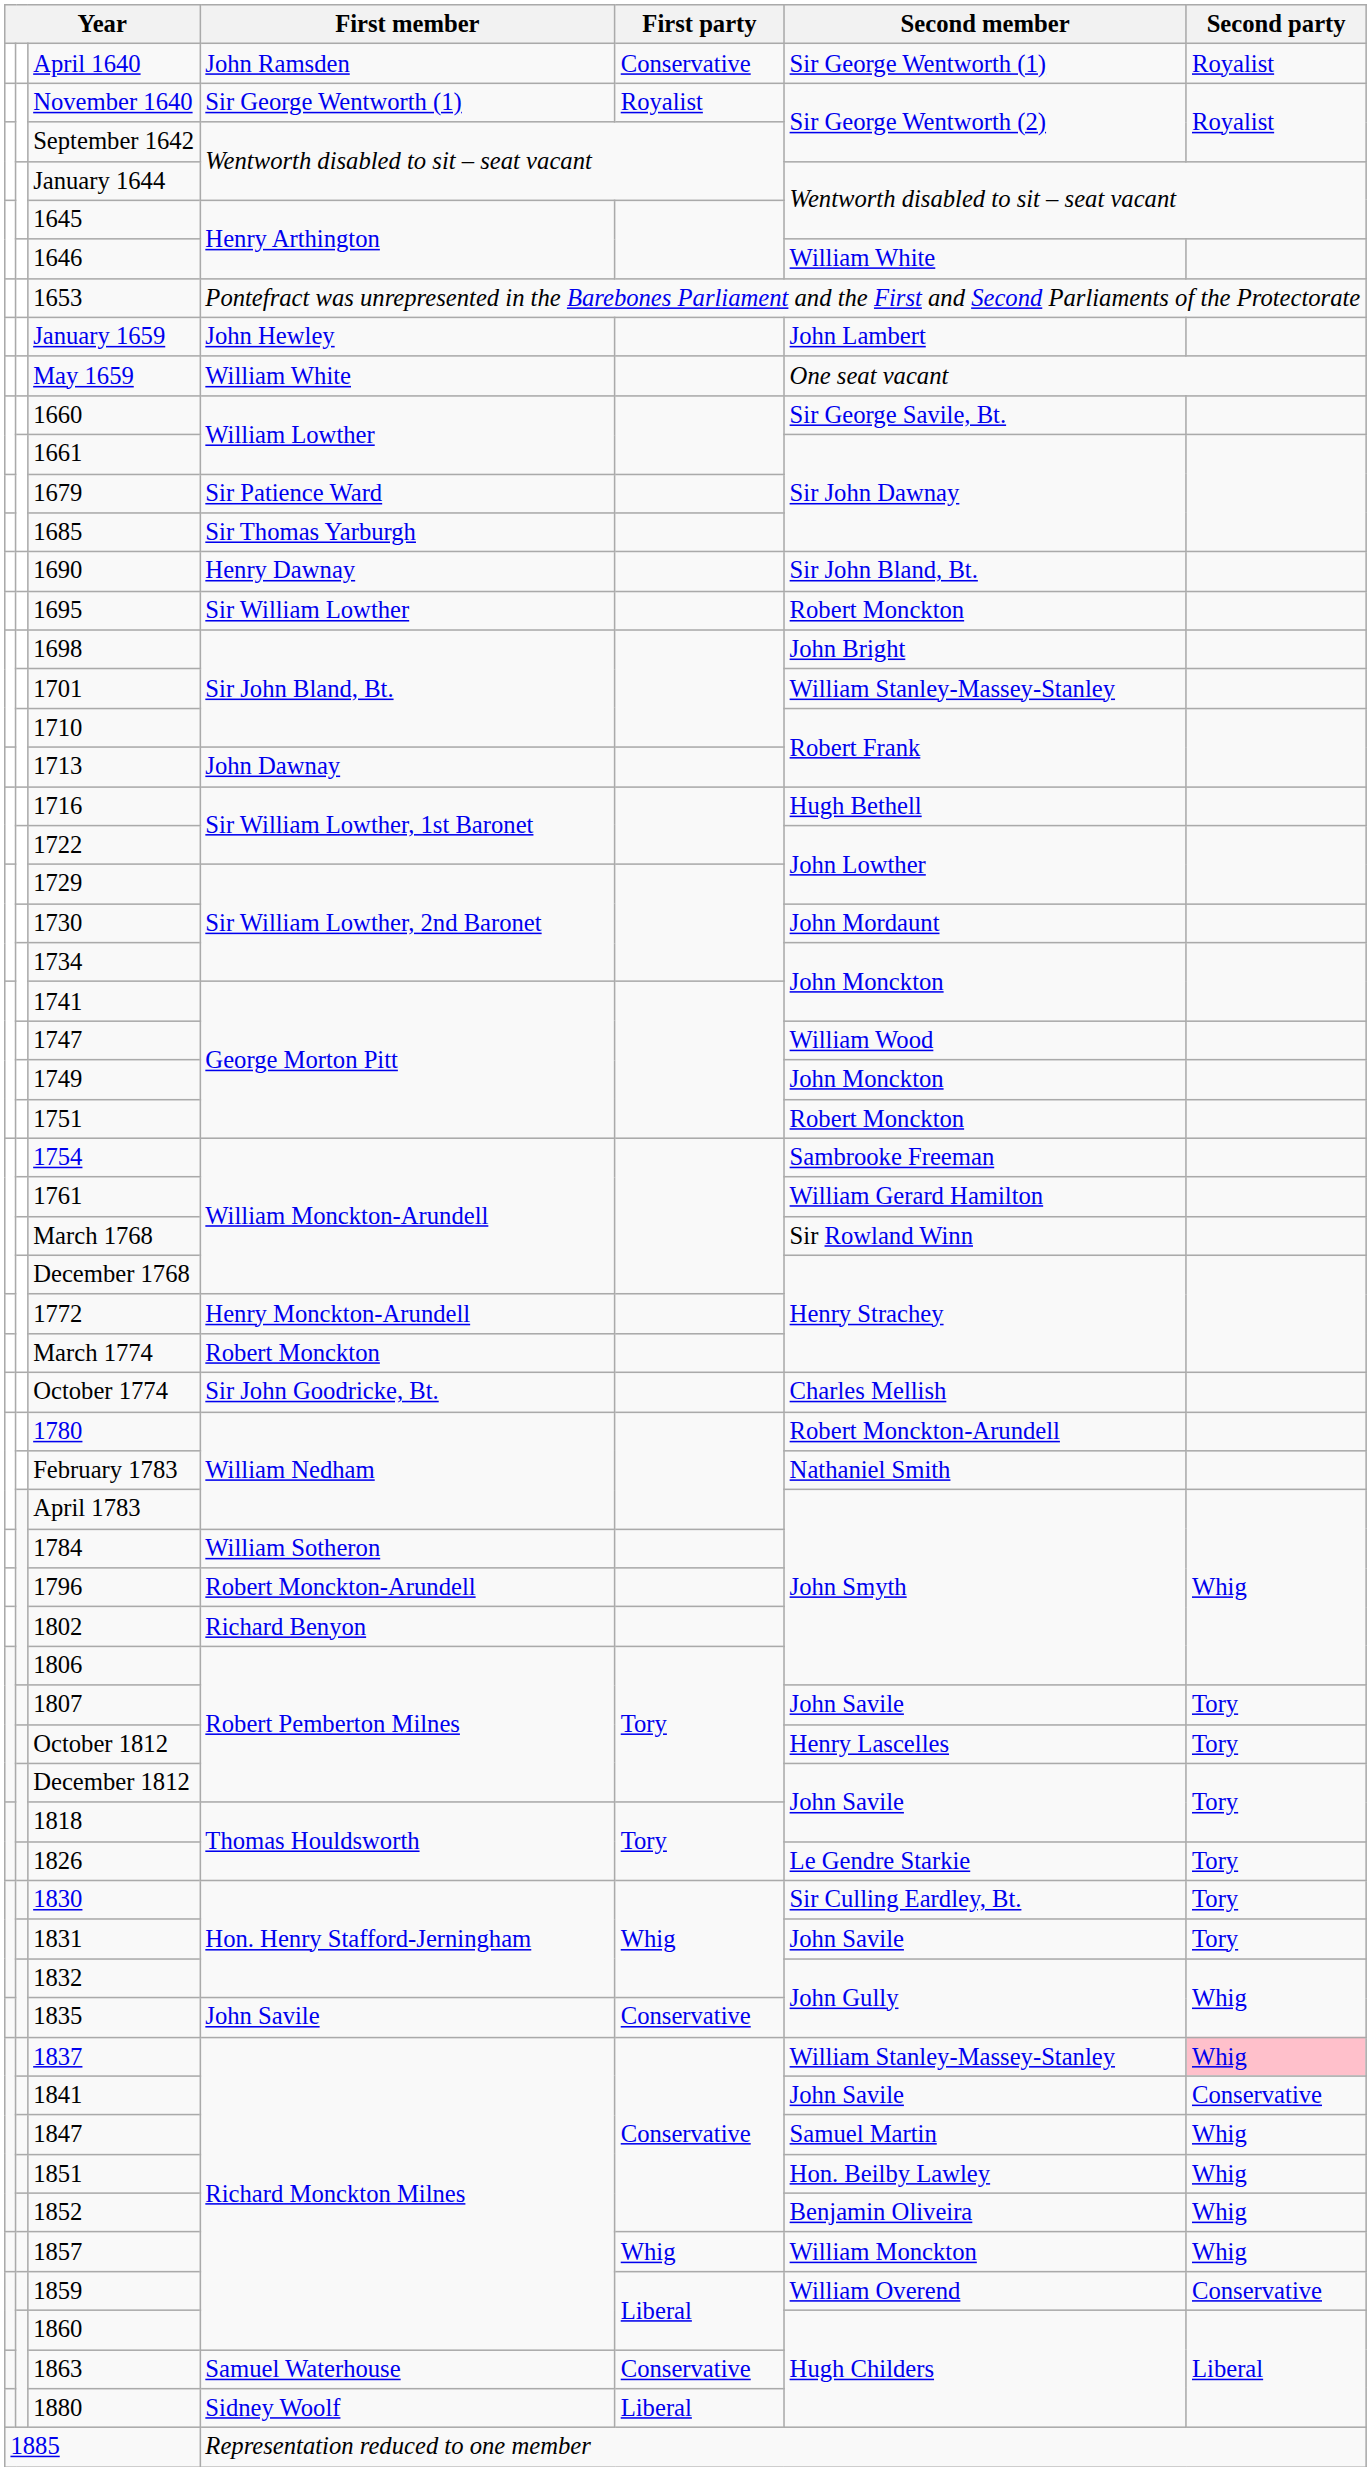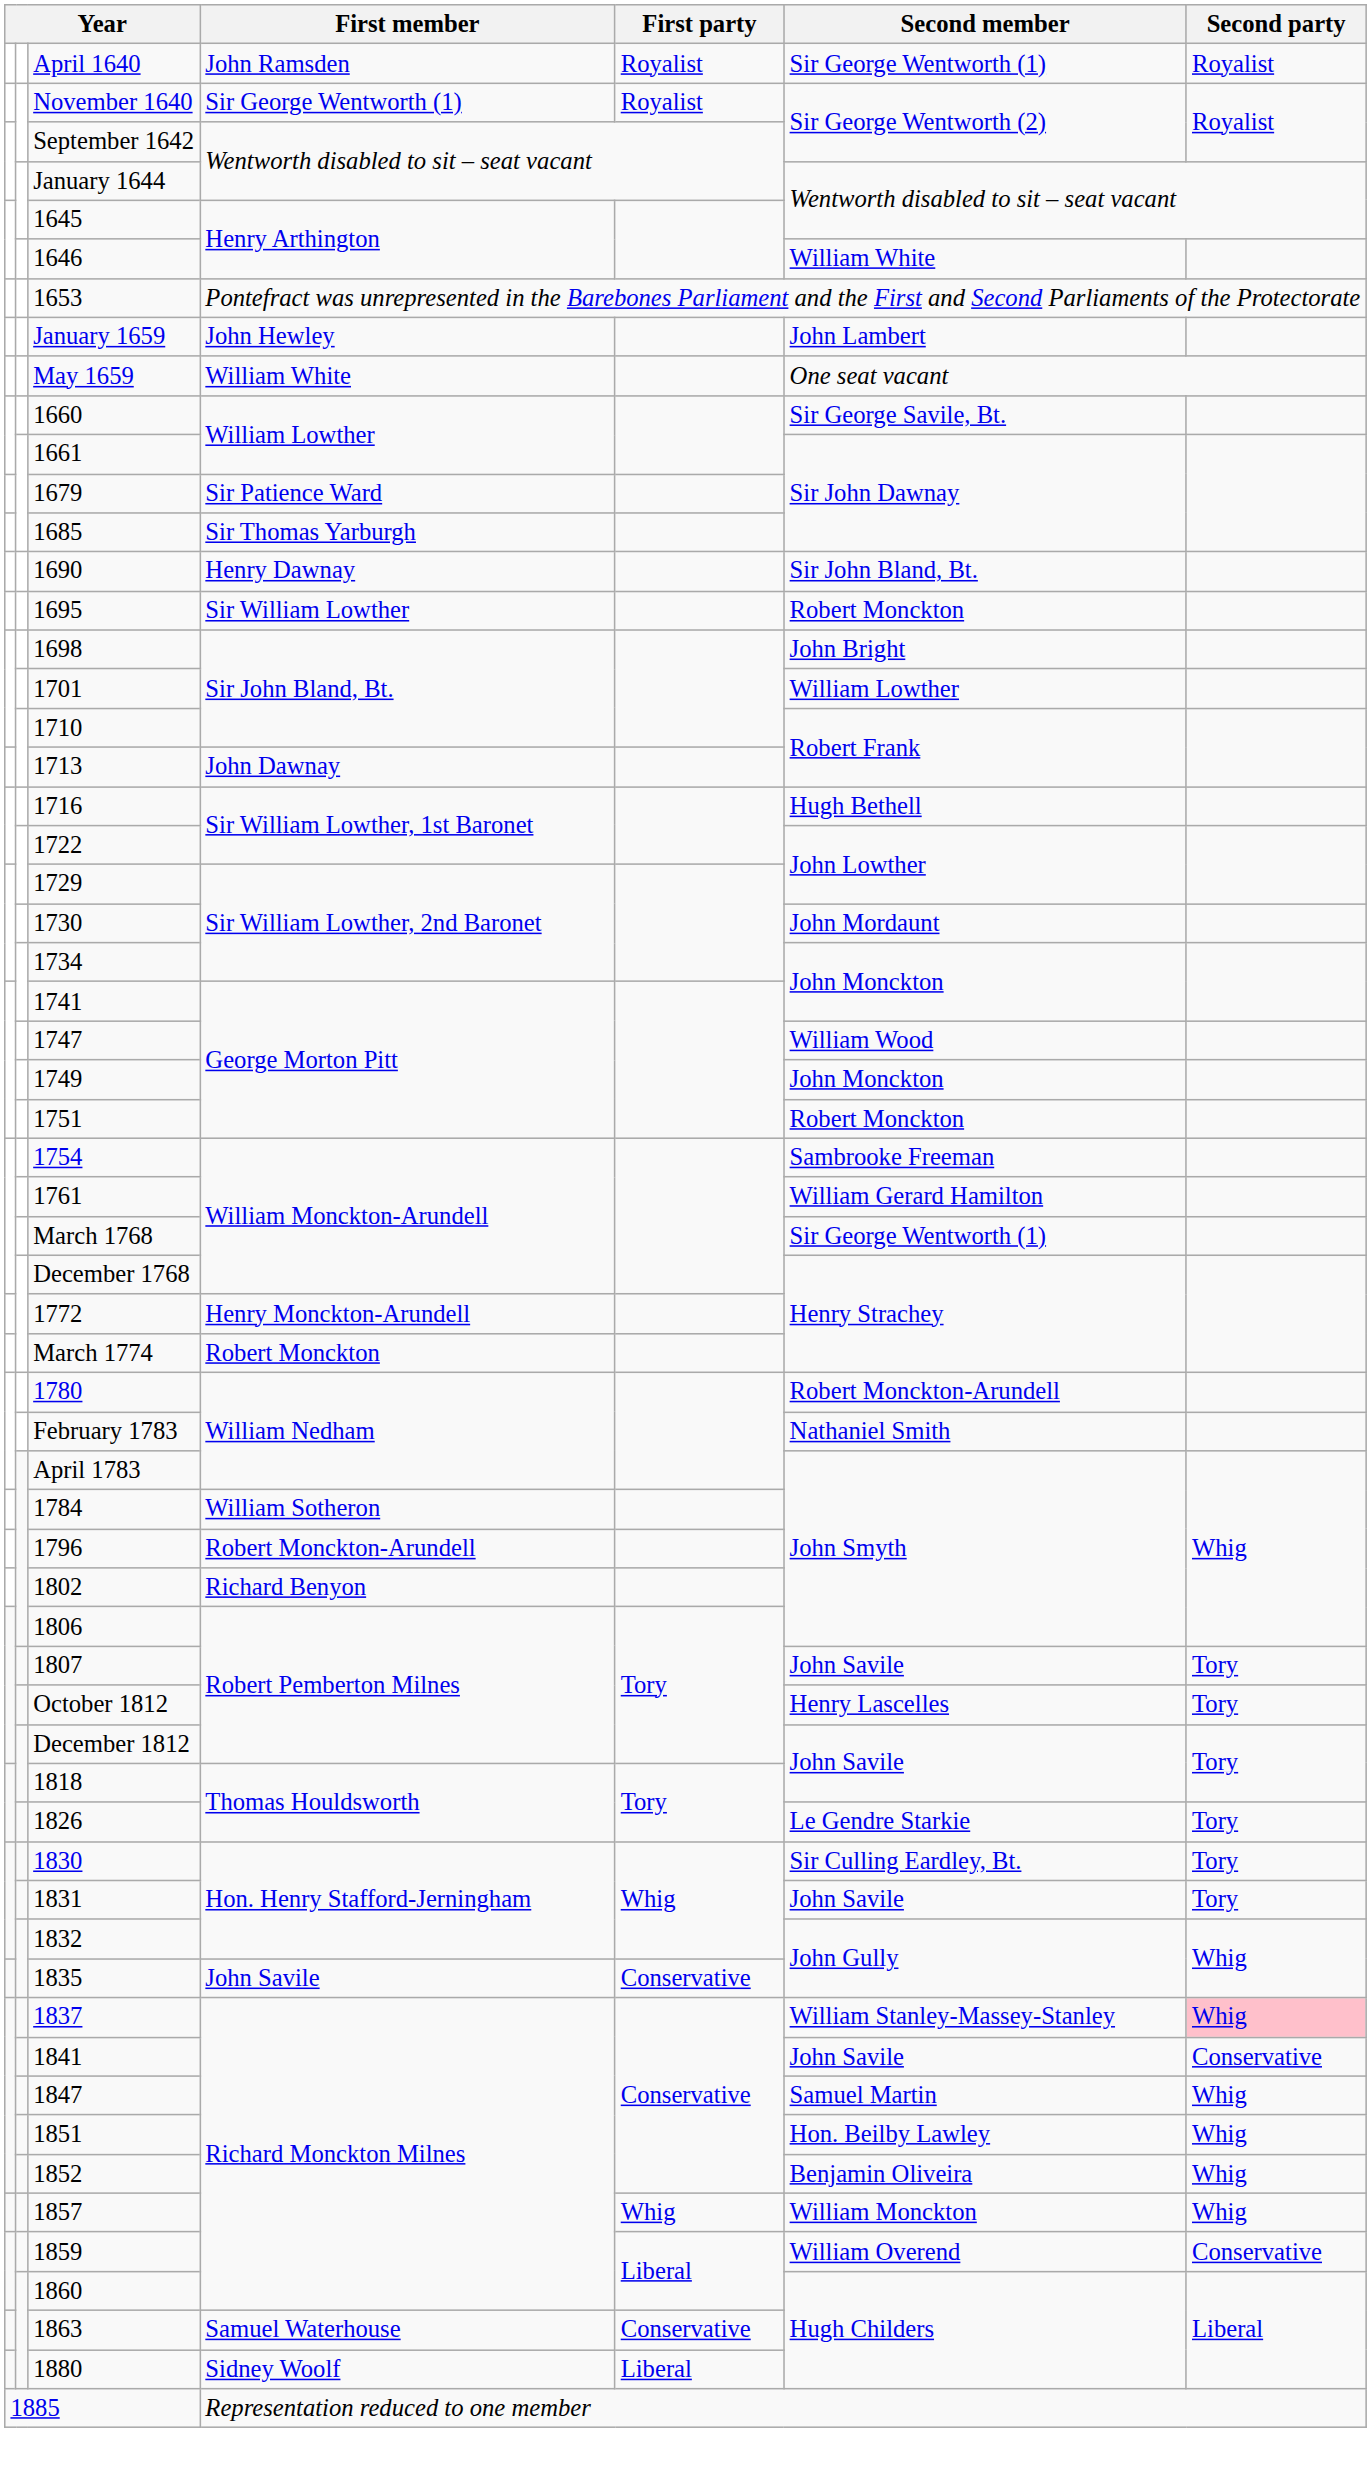(686, 63) Conservative -> (662, 63) Royalist
(952, 688) William Stanley-Massey-Stanley -> (874, 688) William Lowther
(881, 1235) Sir Rowland Winn -> (918, 1235) Sir George Wentworth (1)
- row: (101, 1391)
